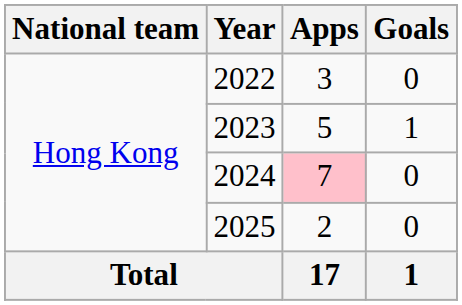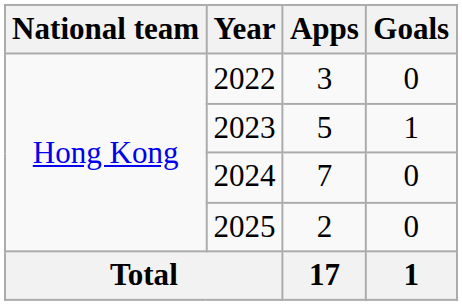(324, 176) pink background -> (324, 176) no background
